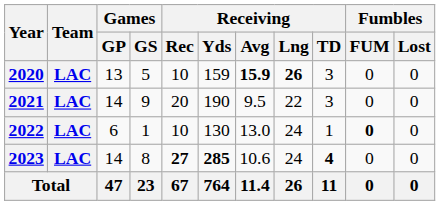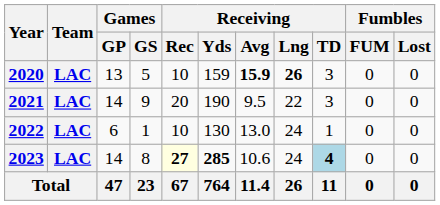(369, 130) bold -> (369, 130) normal
(180, 158) no background -> (180, 158) lightyellow background
(329, 158) no background -> (329, 158) lightblue background
